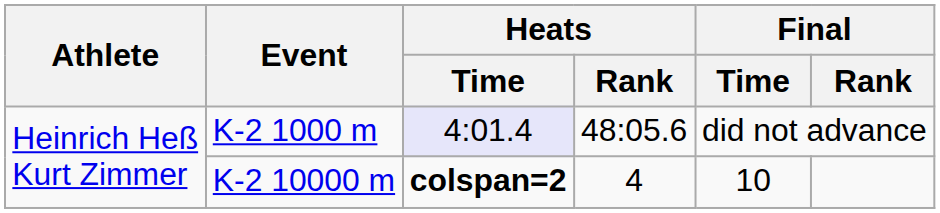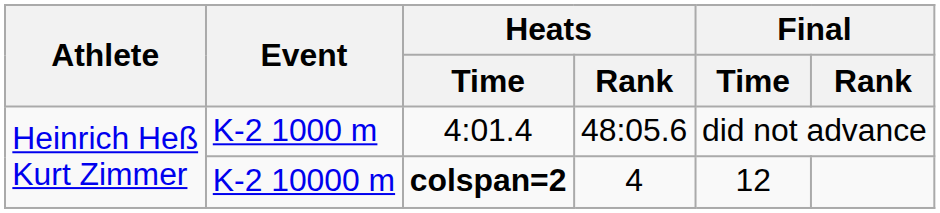(488, 130) lavender background -> (488, 130) no background
(753, 181) 10 -> (753, 181) 12
